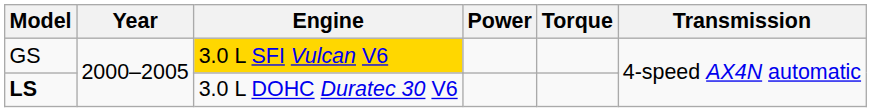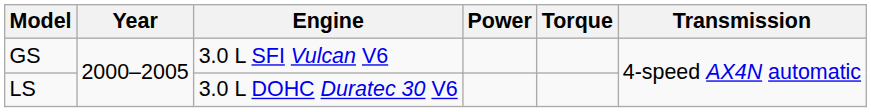(293, 55) gold background -> (293, 55) no background
(23, 89) bold -> (23, 89) normal
